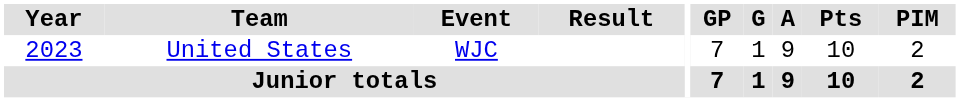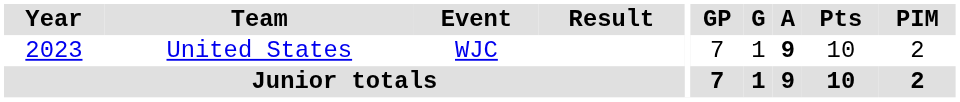(788, 51) normal -> (788, 51) bold
